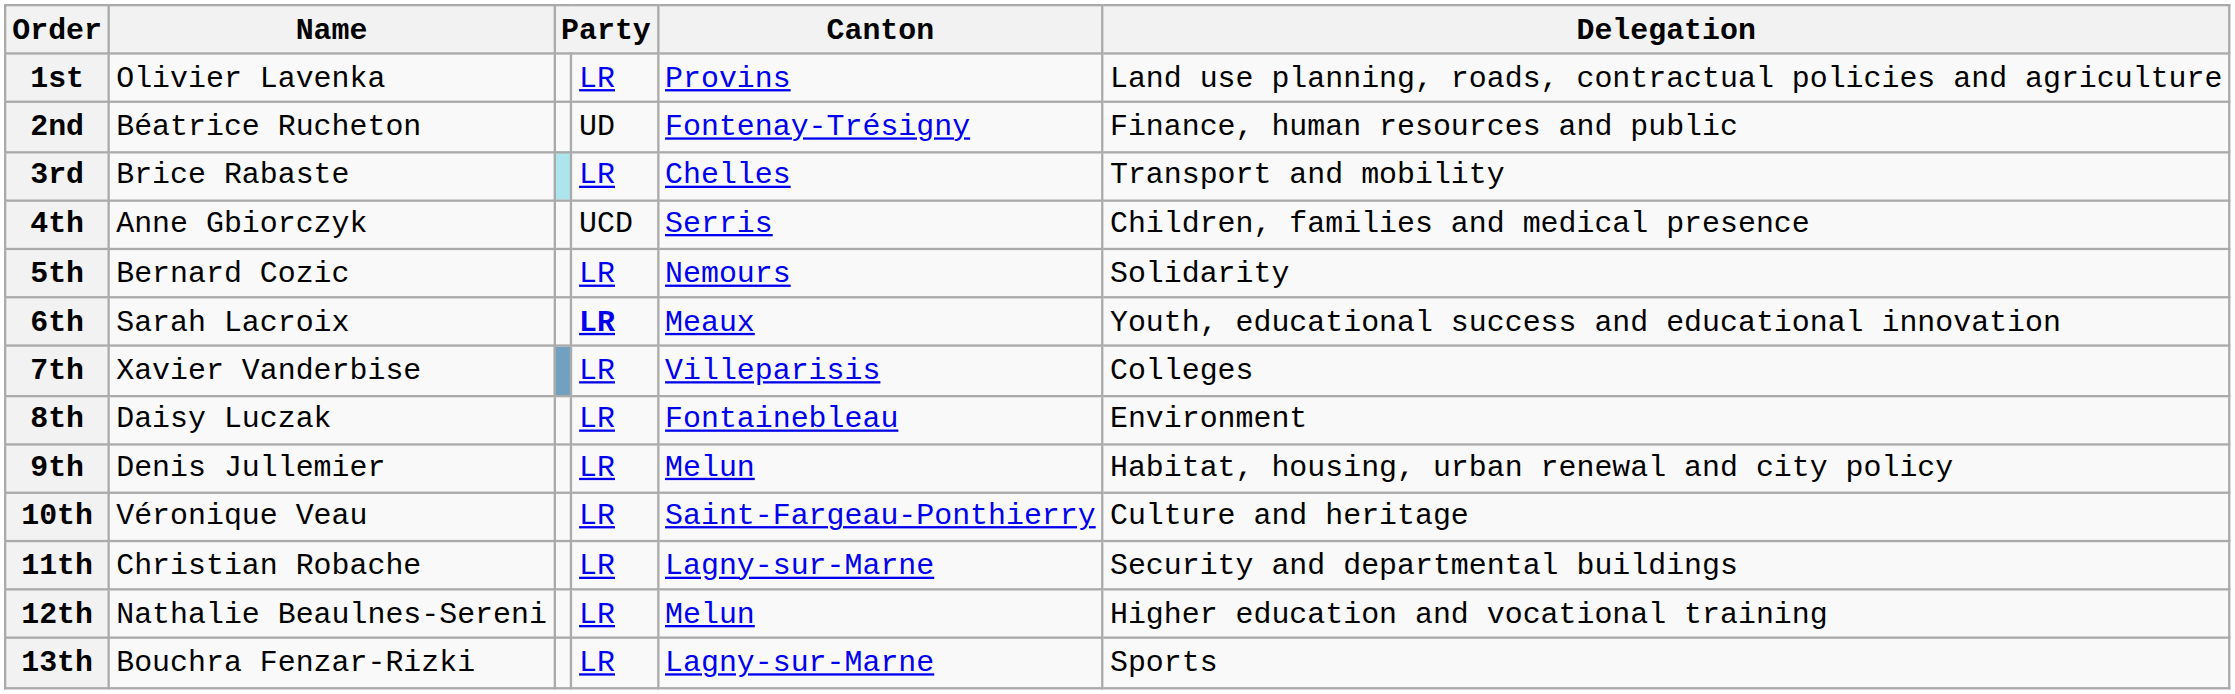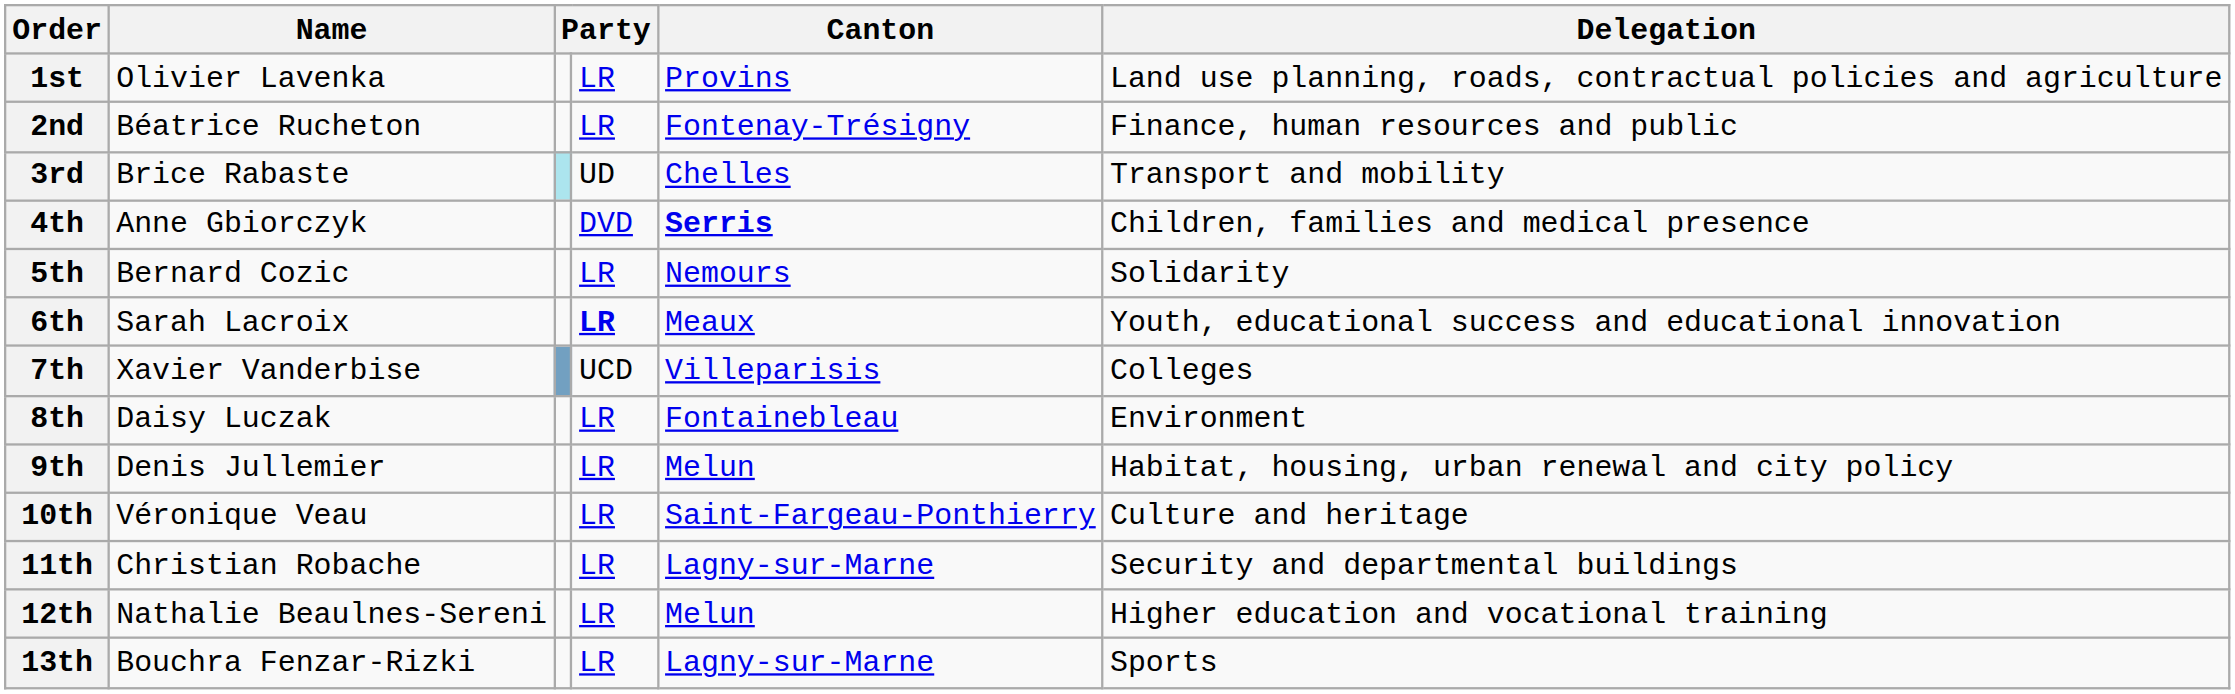(597, 127) UD -> (597, 127) LR
(597, 176) LR -> (597, 176) UD
(606, 224) UCD -> (606, 224) DVD
(719, 224) normal -> (719, 224) bold
(597, 371) LR -> (606, 371) UCD
